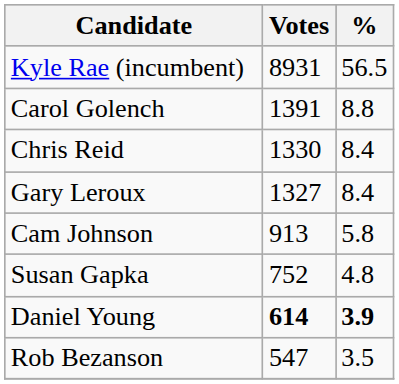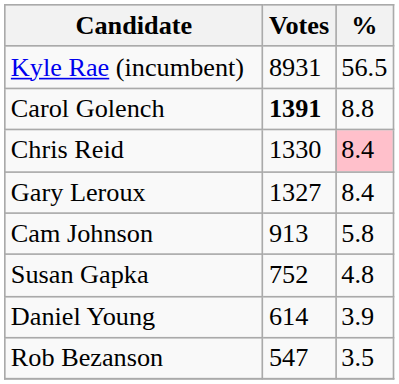(295, 108) normal -> (295, 108) bold
(358, 150) no background -> (358, 150) pink background
(289, 316) bold -> (289, 316) normal
(358, 316) bold -> (358, 316) normal
